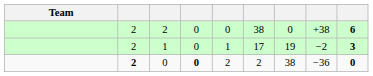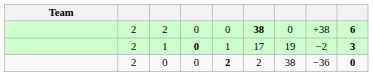(259, 29) normal -> (259, 29) bold
(196, 46) normal -> (196, 46) bold
(134, 63) bold -> (134, 63) normal
(196, 63) bold -> (196, 63) normal
(228, 63) normal -> (228, 63) bold
